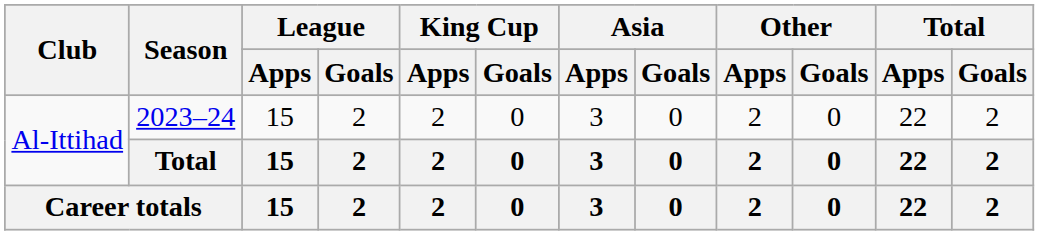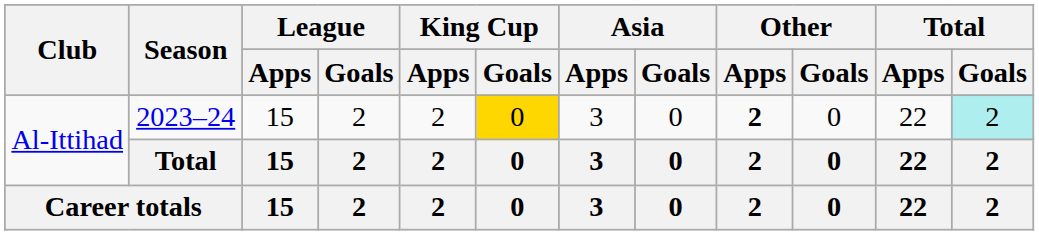(517, 116) no background -> (517, 116) gold background
(755, 116) normal -> (755, 116) bold
(992, 116) no background -> (992, 116) paleturquoise background
